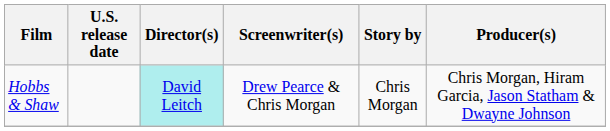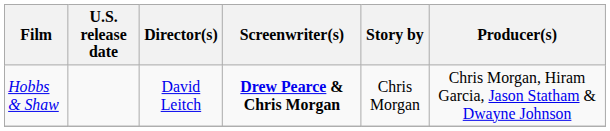(182, 95) paleturquoise background -> (181, 95) no background
(291, 95) normal -> (292, 95) bold
